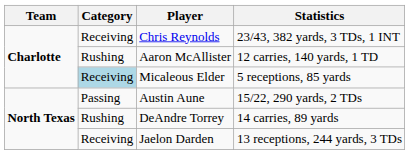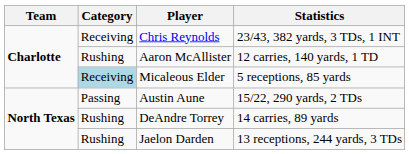(107, 139) Receiving -> (102, 139) Rushing
